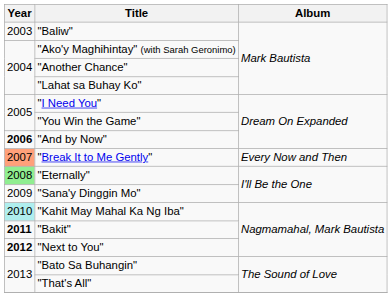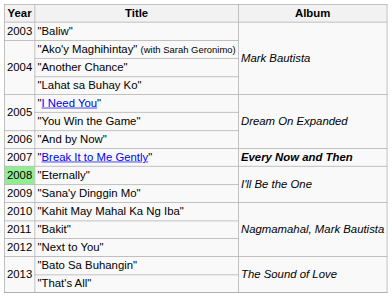(20, 139) bold -> (20, 139) normal
(20, 157) lightsalmon background -> (20, 157) no background
(294, 157) normal -> (297, 157) bold
(20, 211) paleturquoise background -> (20, 211) no background
(19, 229) bold -> (19, 229) normal
(20, 247) bold -> (20, 247) normal
